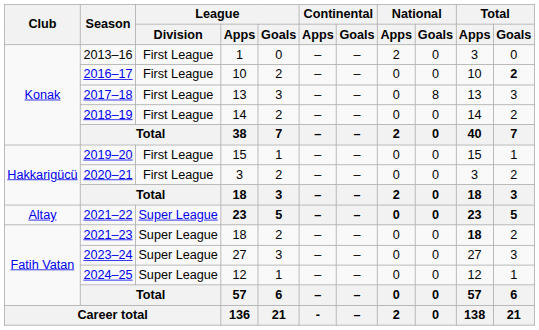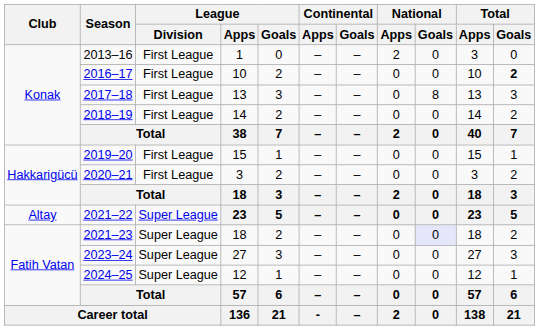(435, 235) no background -> (435, 235) lavender background
(475, 235) bold -> (475, 235) normal
